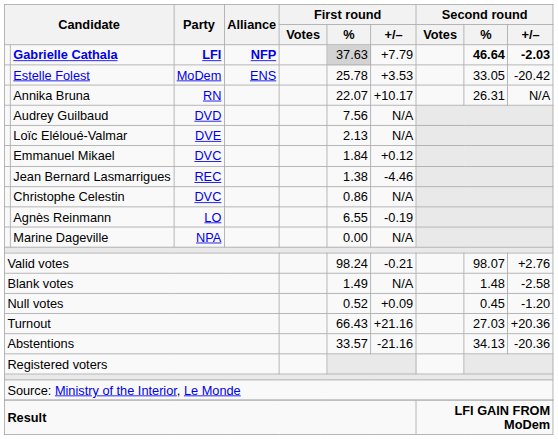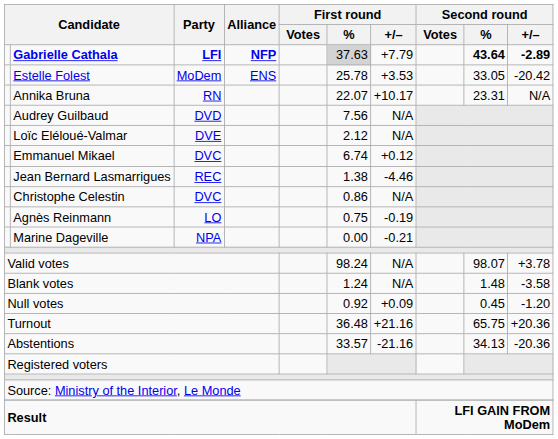(489, 55) 46.64 -> (489, 55) 43.64
(536, 55) -2.03 -> (536, 55) -2.89
(489, 96) 26.31 -> (489, 96) 23.31
(355, 136) 2.13 -> (355, 136) 2.12
(355, 156) 1.84 -> (355, 156) 6.74
(355, 217) 6.55 -> (355, 217) 0.75
(403, 237) N/A -> (399, 237) -0.21
(399, 263) -0.21 -> (403, 263) N/A
(534, 263) +2.76 -> (534, 263) +3.78
(355, 283) 1.49 -> (355, 283) 1.24
(536, 283) -2.58 -> (536, 283) -3.58
(355, 304) 0.52 -> (355, 304) 0.92
(352, 324) 66.43 -> (352, 324) 36.48
(489, 324) 27.03 -> (489, 324) 65.75
